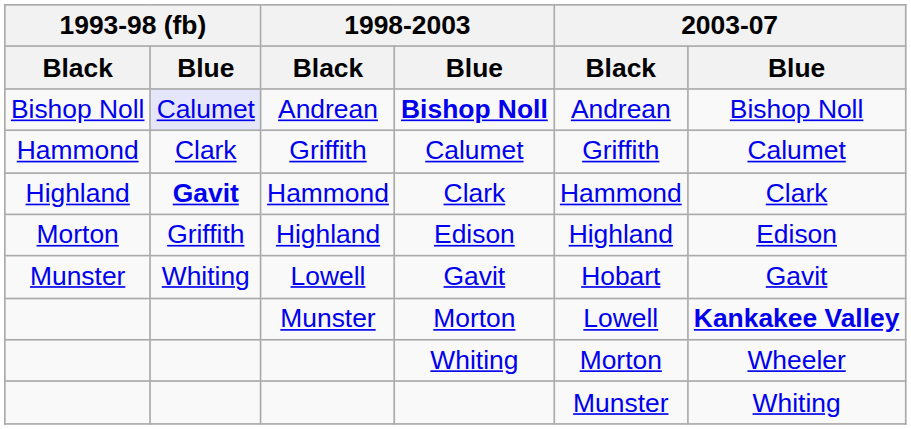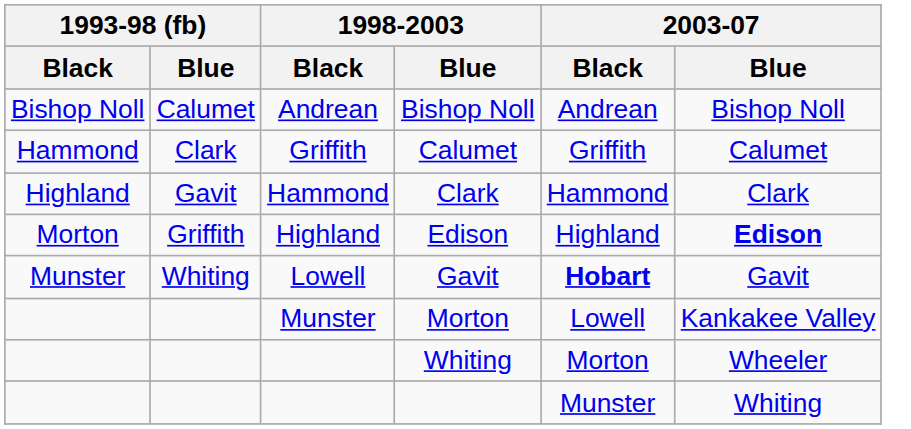(206, 109) lavender background -> (206, 109) no background
(474, 109) bold -> (468, 109) normal
(206, 192) bold -> (206, 192) normal
(797, 234) normal -> (778, 234) bold
(621, 276) normal -> (608, 276) bold
(797, 318) bold -> (778, 318) normal
